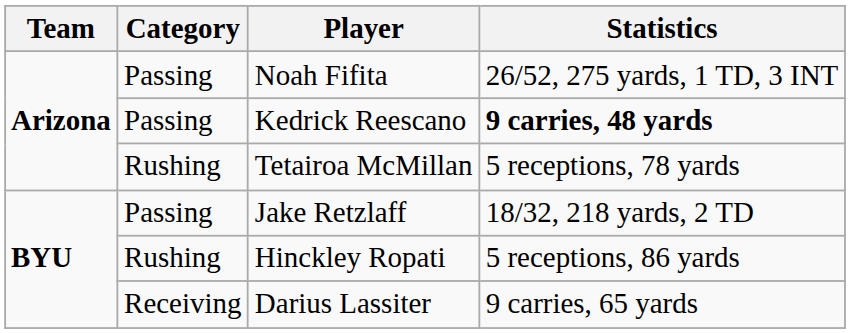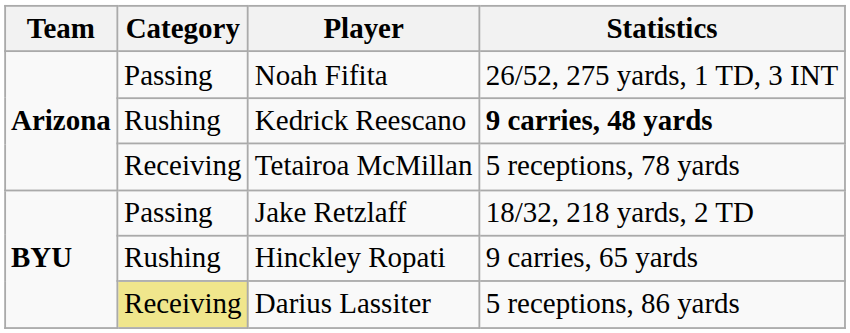(168, 120) Passing -> (172, 120) Rushing
(172, 166) Rushing -> (183, 166) Receiving
(613, 258) 5 receptions, 86 yards -> (592, 258) 9 carries, 65 yards
(183, 303) no background -> (183, 303) khaki background
(592, 303) 9 carries, 65 yards -> (613, 303) 5 receptions, 86 yards
